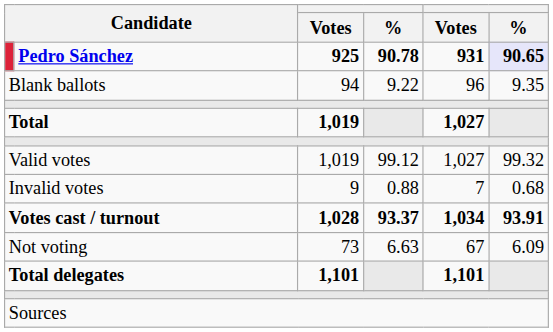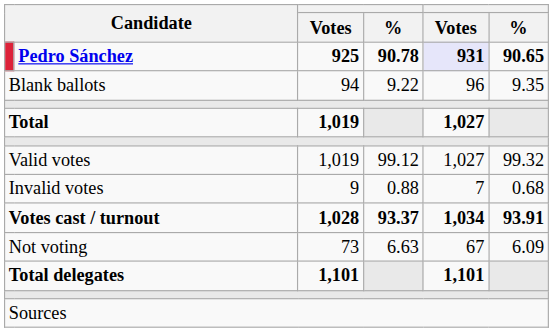(471, 56) no background -> (471, 56) lavender background
(523, 56) lavender background -> (523, 56) no background
